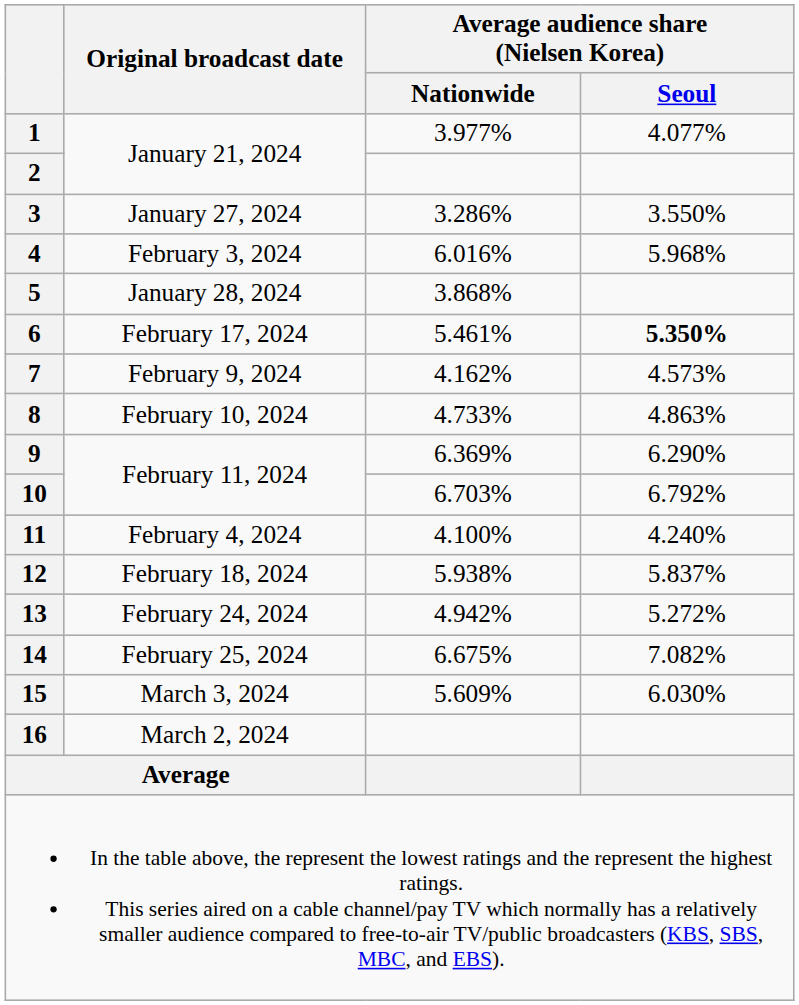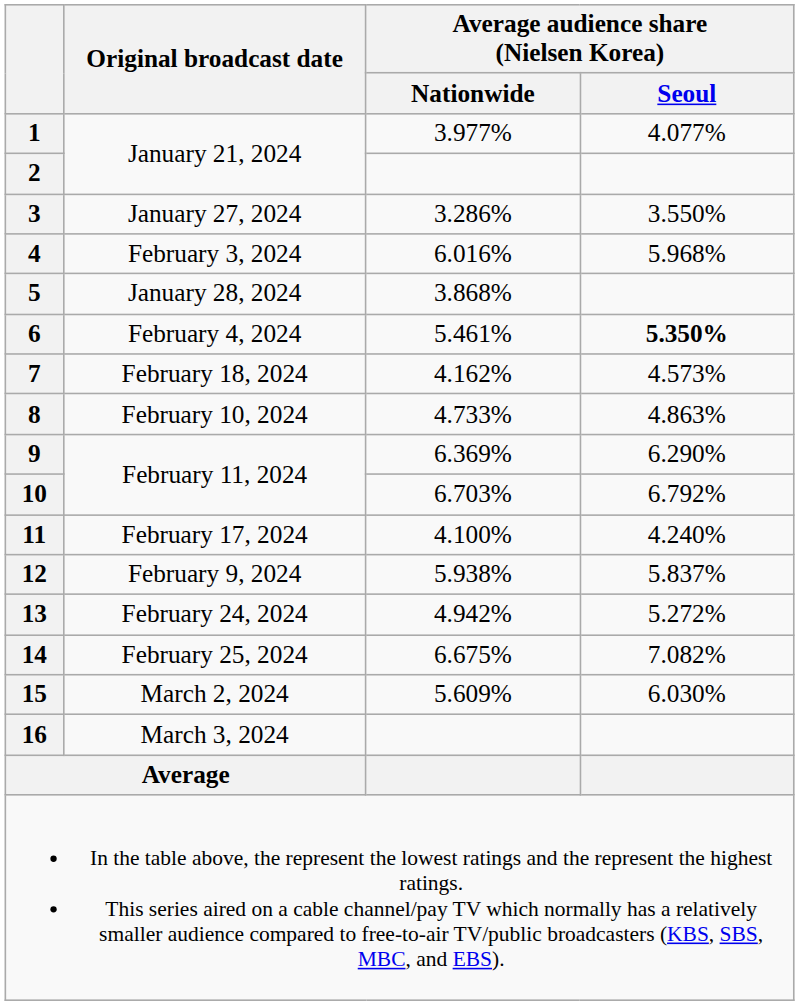(215, 333) February 17, 2024 -> (215, 333) February 4, 2024
(215, 373) February 9, 2024 -> (215, 373) February 18, 2024
(215, 534) February 4, 2024 -> (215, 534) February 17, 2024
(215, 574) February 18, 2024 -> (215, 574) February 9, 2024
(215, 694) March 3, 2024 -> (215, 694) March 2, 2024
(215, 734) March 2, 2024 -> (215, 734) March 3, 2024
